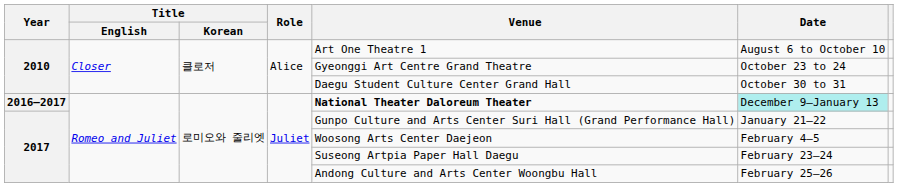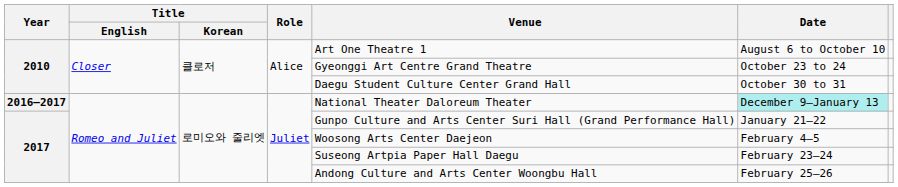(423, 102) bold -> (423, 102) normal
